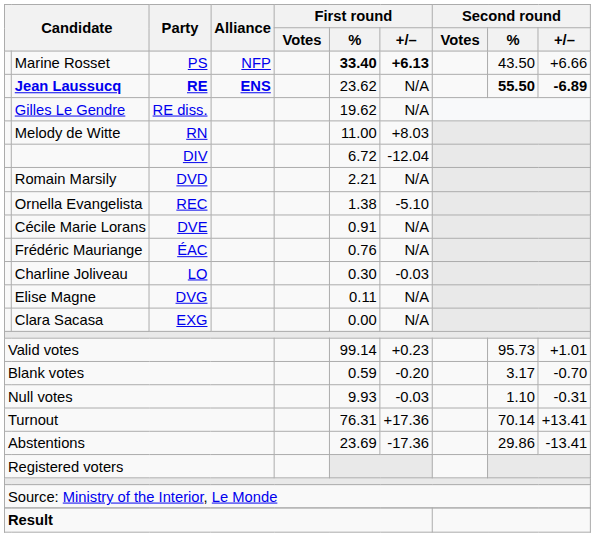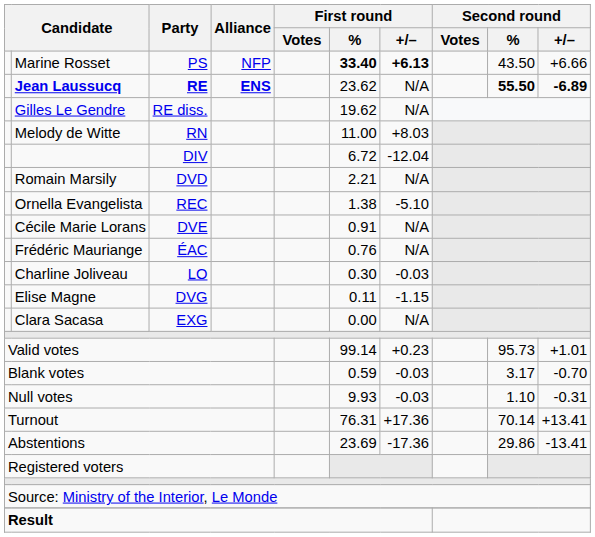(417, 296) N/A -> (412, 296) -1.15
(412, 373) -0.20 -> (412, 373) -0.03
